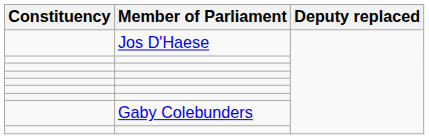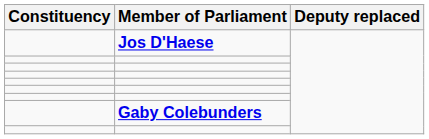(164, 42) normal -> (166, 42) bold
(185, 113) normal -> (190, 113) bold
